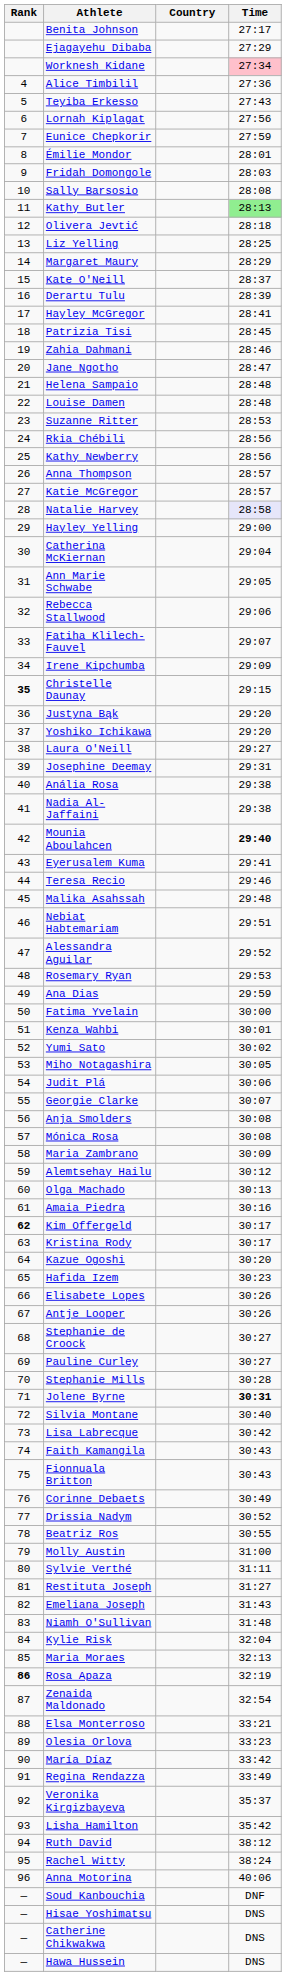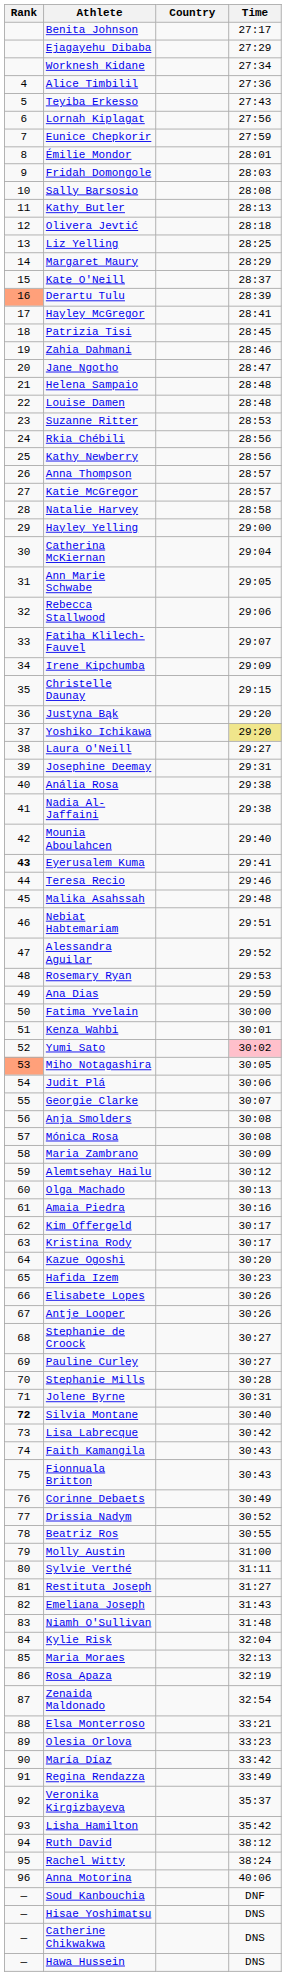(255, 67) pink background -> (255, 67) no background
(255, 209) lightgreen background -> (255, 209) no background
(24, 298) no background -> (24, 298) lightsalmon background
(255, 511) lavender background -> (255, 511) no background
(24, 691) bold -> (24, 691) normal
(255, 733) no background -> (255, 733) khaki background
(255, 840) bold -> (255, 840) normal
(24, 864) normal -> (24, 864) bold
(255, 1049) no background -> (255, 1049) pink background
(24, 1066) no background -> (24, 1066) lightsalmon background
(24, 1226) bold -> (24, 1226) normal
(255, 1398) bold -> (255, 1398) normal
(24, 1416) normal -> (24, 1416) bold
(24, 1677) bold -> (24, 1677) normal
